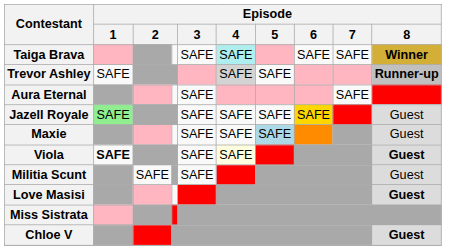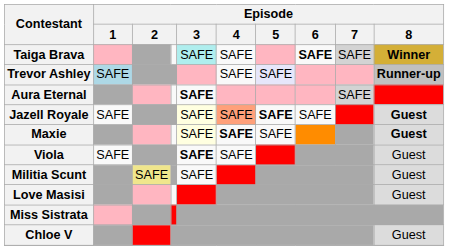(197, 54) no background -> (197, 54) paleturquoise background
(236, 54) paleturquoise background -> (236, 54) no background
(314, 54) normal -> (315, 54) bold
(352, 54) no background -> (354, 54) lightgrey background
(113, 74) no background -> (113, 74) lightblue background
(236, 74) lightgrey background -> (236, 74) no background
(275, 74) no background -> (276, 74) lavender background
(197, 94) normal -> (197, 94) bold
(352, 94) no background -> (354, 94) lightgrey background
(113, 114) lightgreen background -> (113, 114) no background
(197, 114) no background -> (197, 114) lightyellow background
(236, 114) no background -> (236, 114) lightsalmon background
(275, 114) normal -> (276, 114) bold
(314, 114) gold background -> (315, 114) no background
(407, 114) normal -> (409, 114) bold
(197, 134) no background -> (197, 134) lightyellow background
(236, 134) normal -> (236, 134) bold
(275, 134) lightblue background -> (276, 134) no background
(407, 134) normal -> (409, 134) bold
(113, 154) bold -> (113, 154) normal
(197, 154) normal -> (197, 154) bold
(236, 154) lightyellow background -> (236, 154) no background
(407, 154) bold -> (409, 154) normal
(152, 174) no background -> (152, 174) khaki background
(407, 194) bold -> (409, 194) normal
(407, 235) bold -> (409, 235) normal
